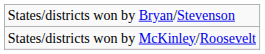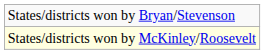(132, 37) no background -> (132, 37) lightyellow background
